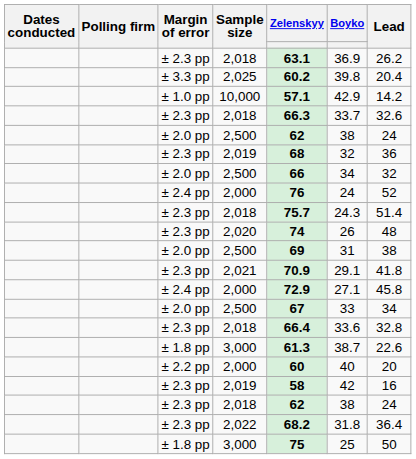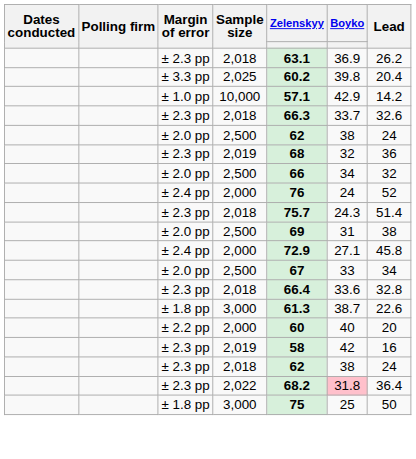- row: (186, 232)
- row: (186, 270)
(347, 425) no background -> (347, 386) pink background
